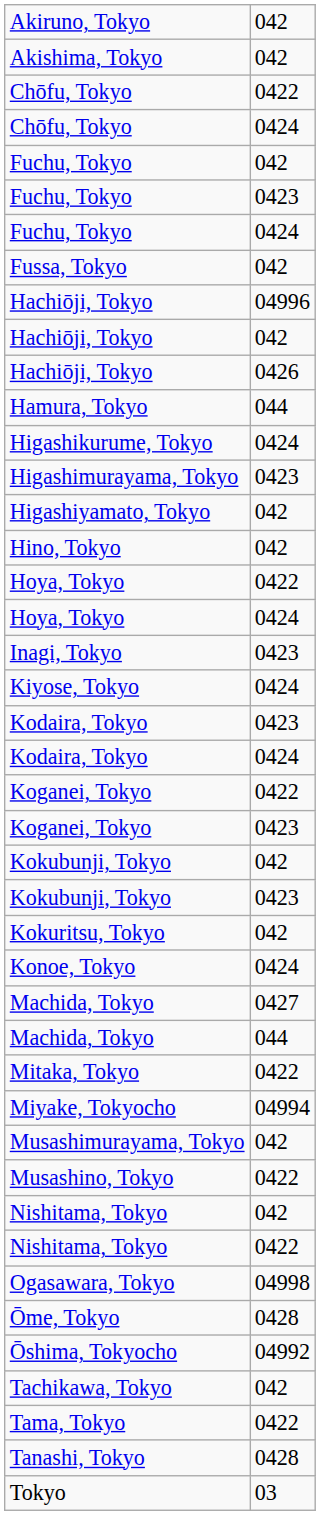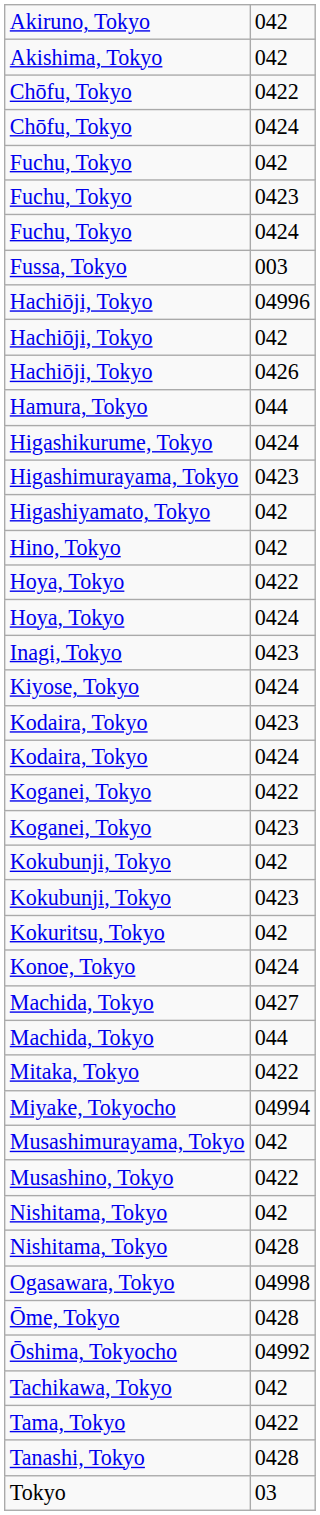(271, 267) 042 -> (271, 267) 003
(277, 1247) 0422 -> (277, 1247) 0428
